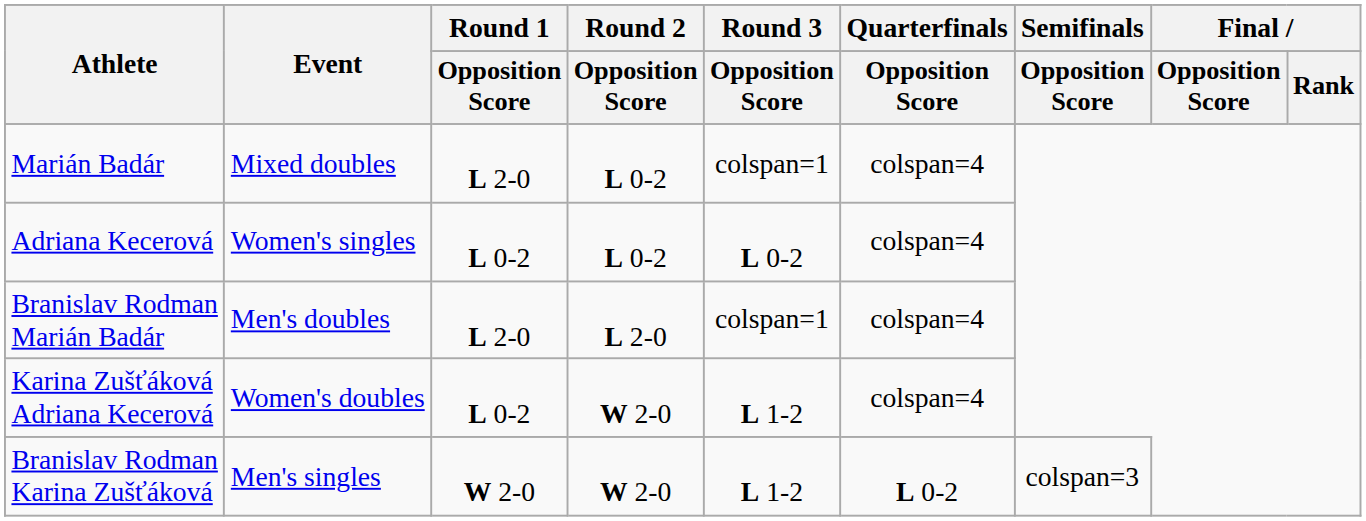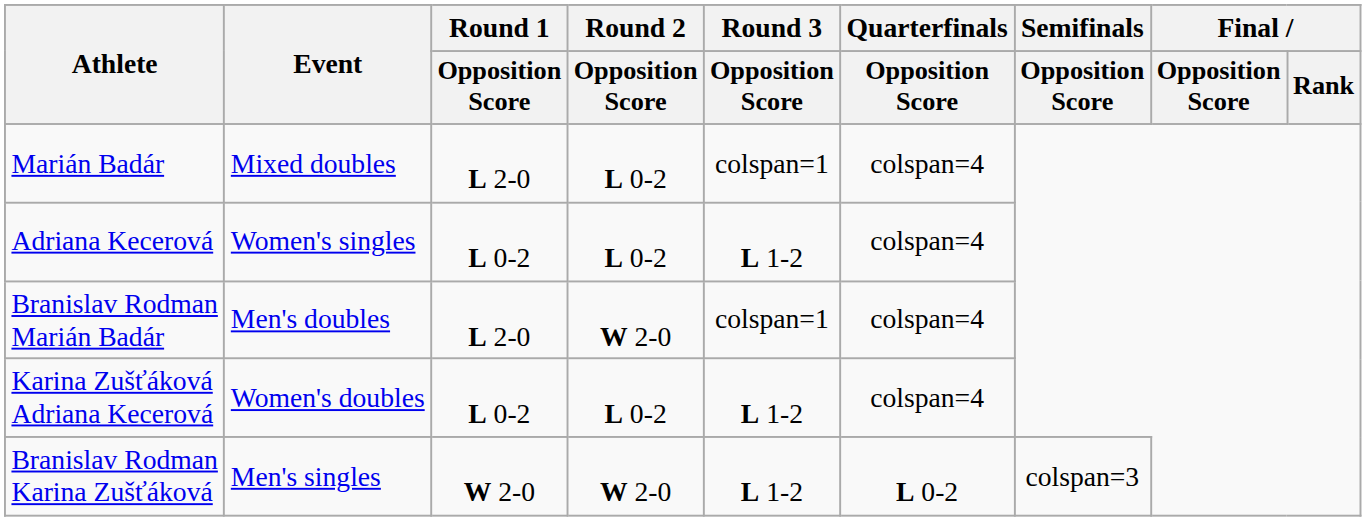(772, 258) L 0-2 -> (772, 258) L 1-2
(636, 336) L 2-0 -> (636, 336) W 2-0
(636, 414) W 2-0 -> (636, 414) L 0-2
